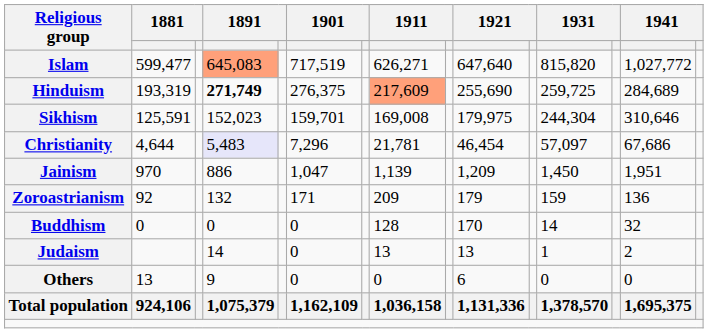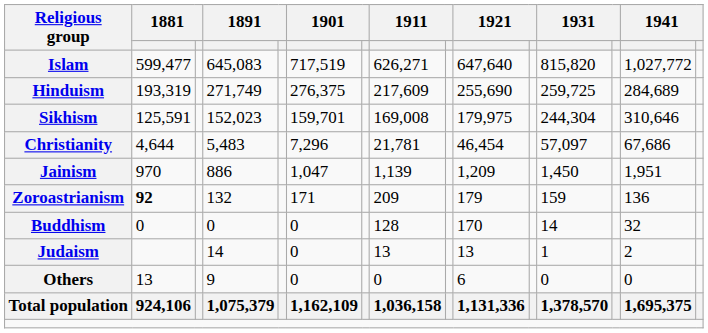(234, 63) lightsalmon background -> (234, 63) no background
(234, 90) bold -> (234, 90) normal
(401, 90) lightsalmon background -> (401, 90) no background
(226, 144) lavender background -> (226, 144) no background
(144, 198) normal -> (144, 198) bold
